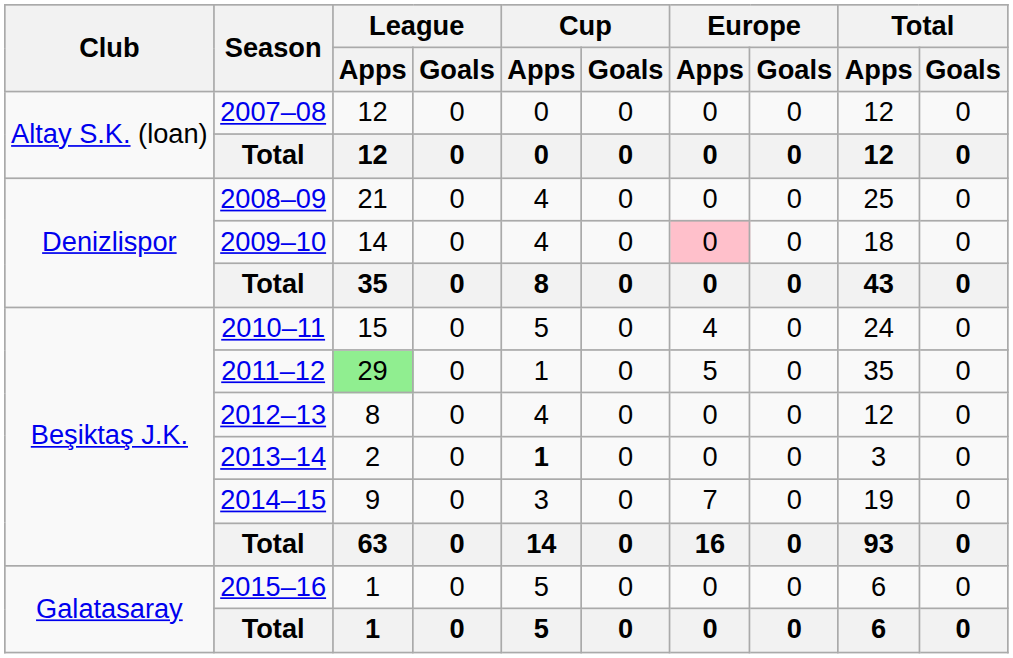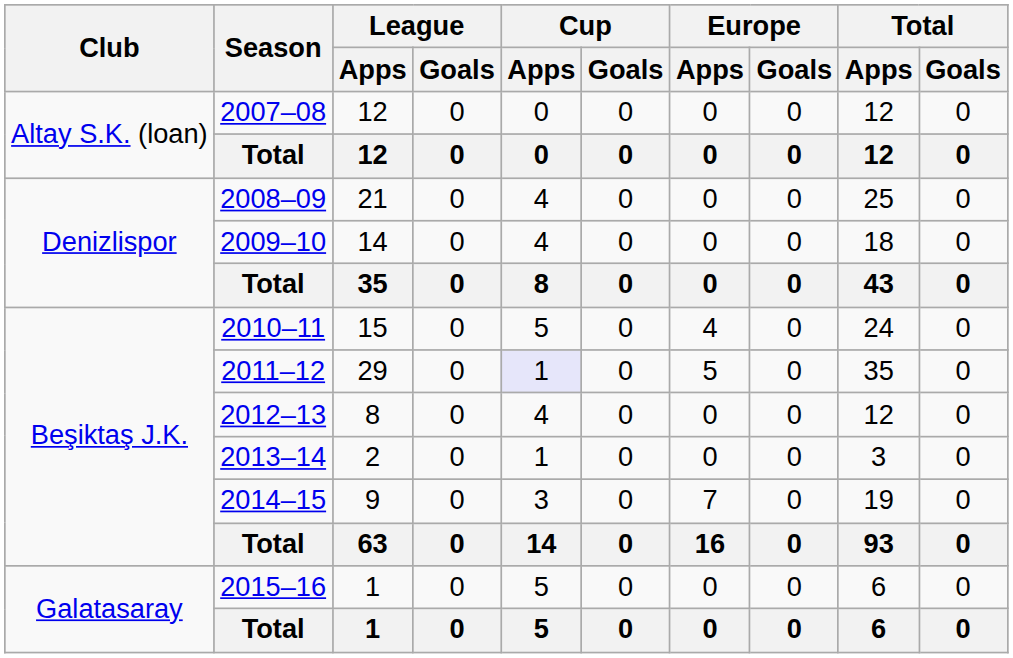(710, 241) pink background -> (710, 241) no background
(373, 371) lightgreen background -> (373, 371) no background
(541, 371) no background -> (541, 371) lavender background
(541, 457) bold -> (541, 457) normal
